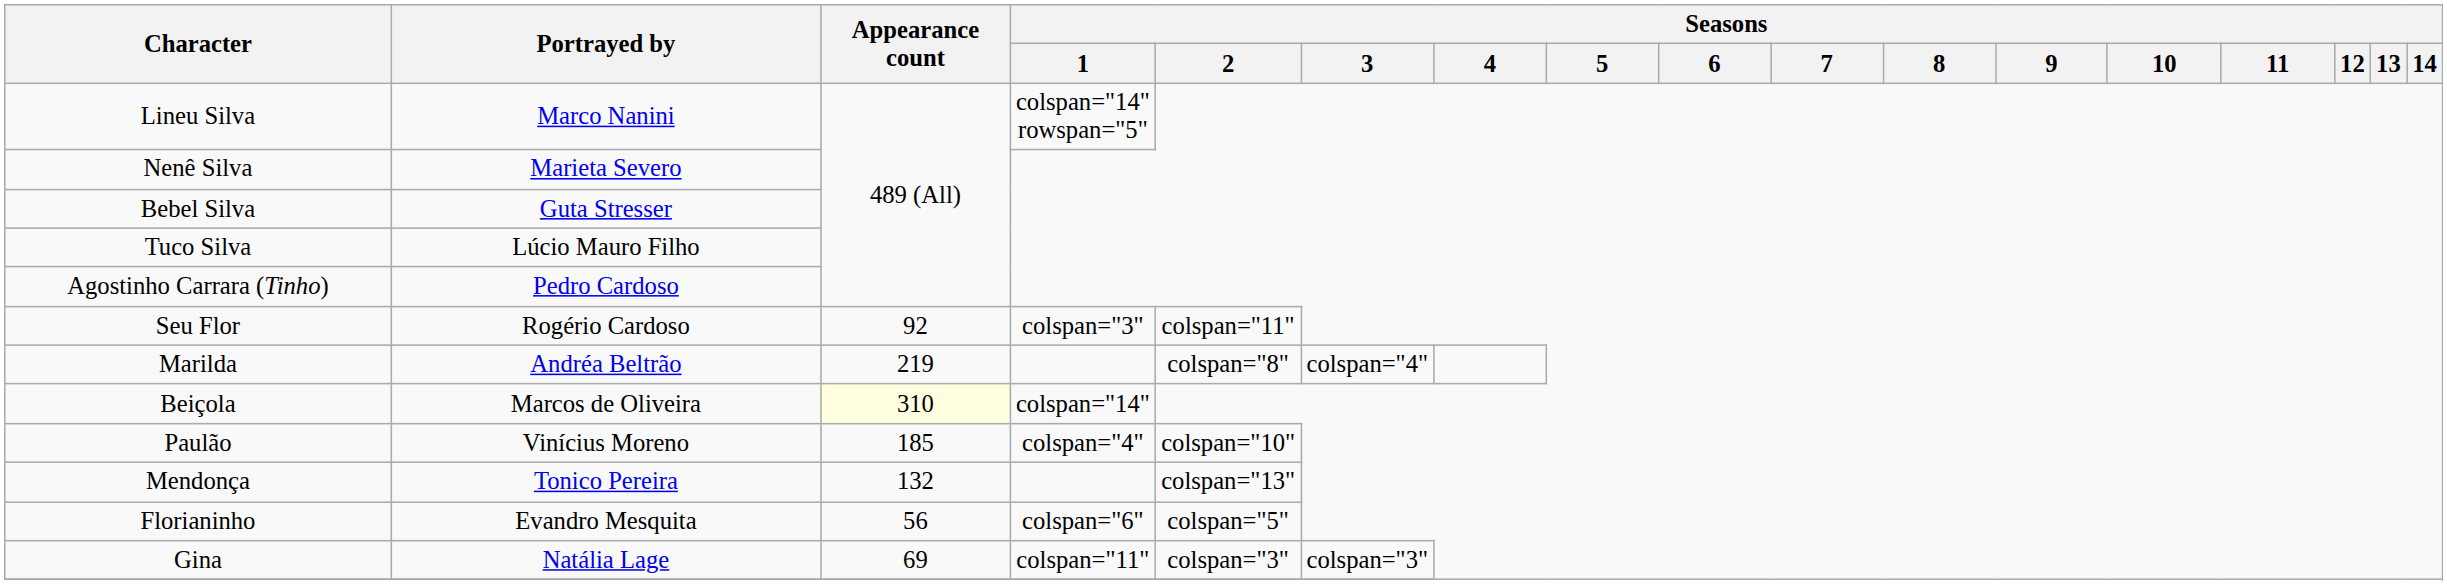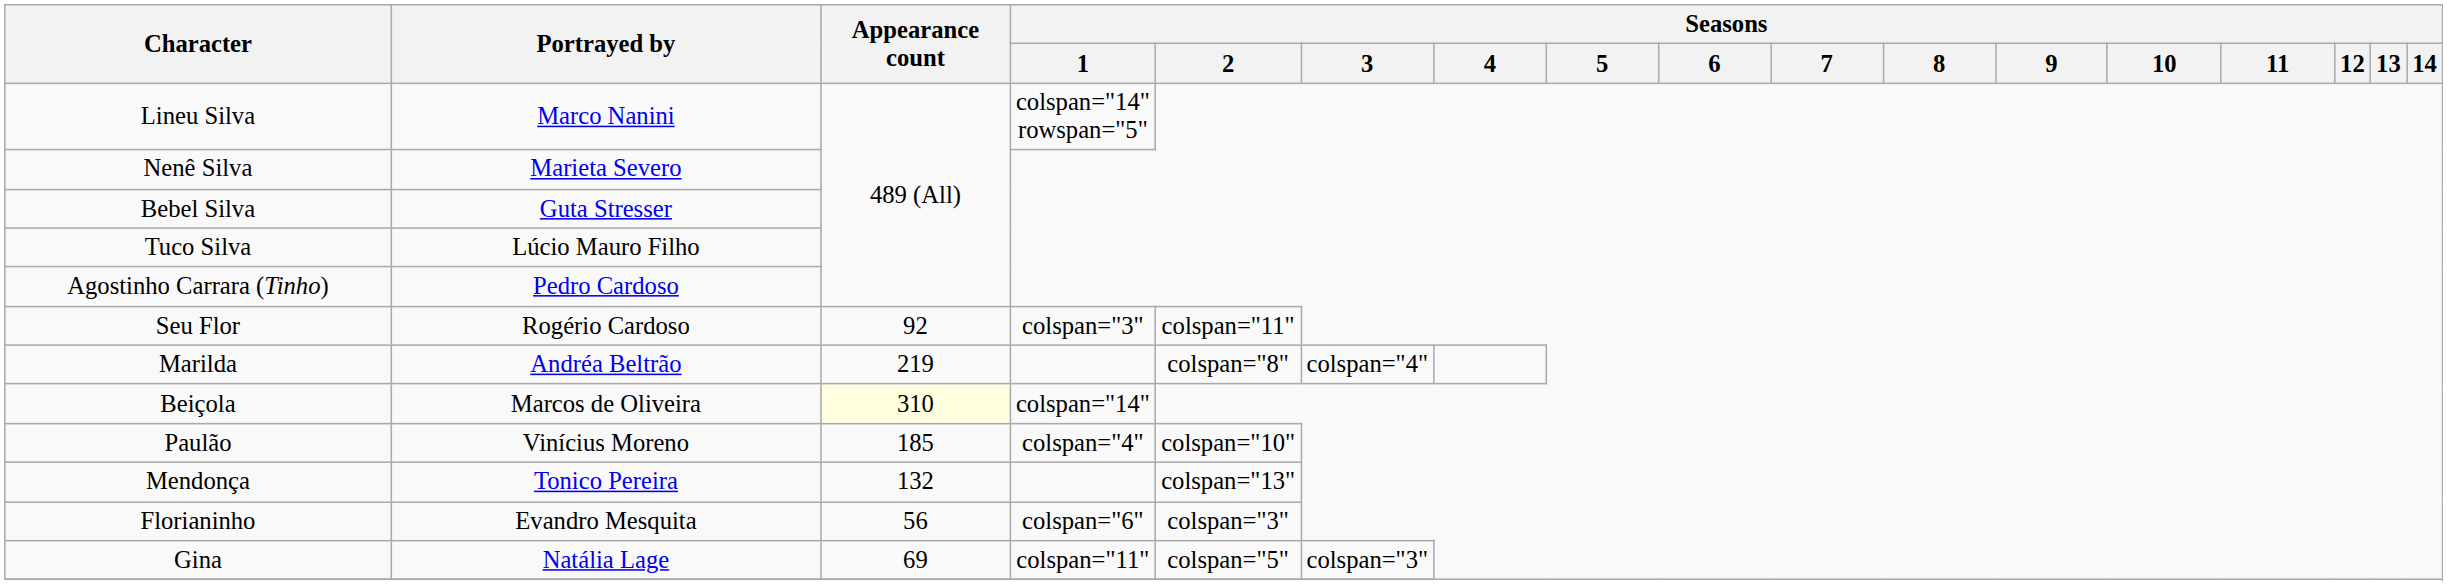(1228, 520) colspan="5" -> (1228, 520) colspan="3"
(1228, 559) colspan="3" -> (1228, 559) colspan="5"
